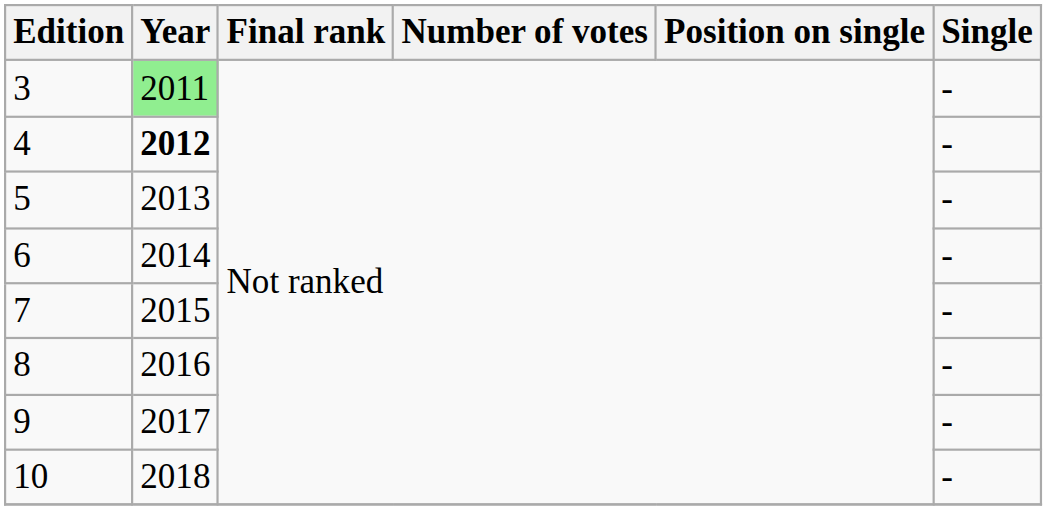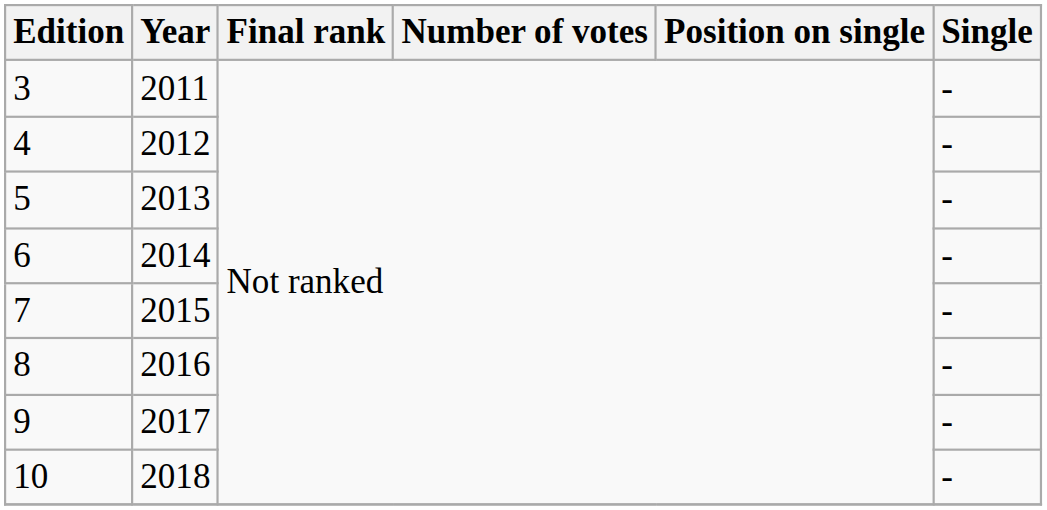(175, 87) lightgreen background -> (175, 87) no background
(175, 143) bold -> (175, 143) normal
